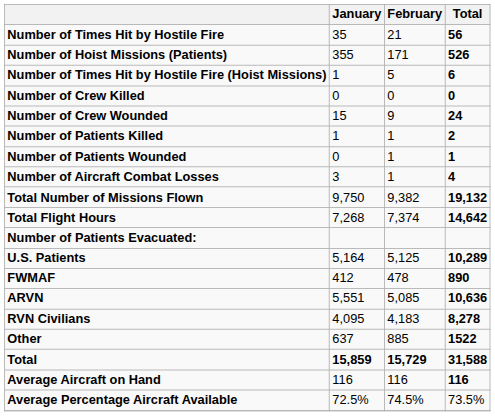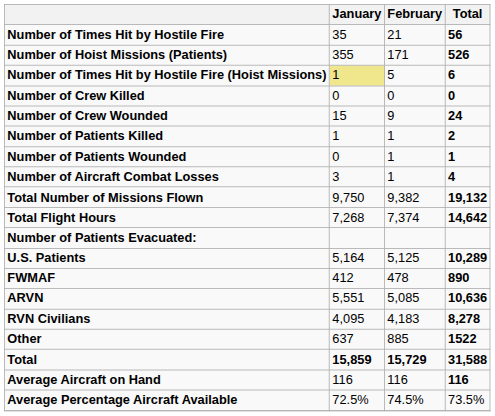(336, 75) no background -> (336, 75) khaki background
